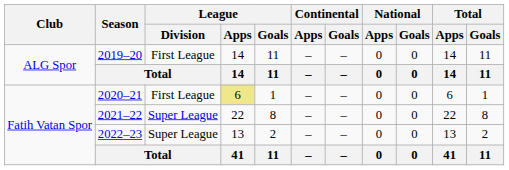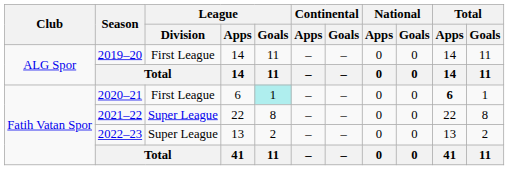(238, 94) khaki background -> (238, 94) no background
(273, 94) no background -> (273, 94) paleturquoise background
(450, 94) normal -> (450, 94) bold
